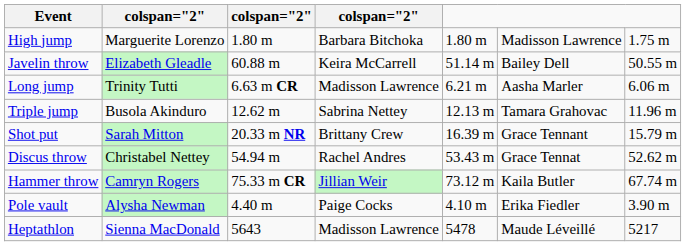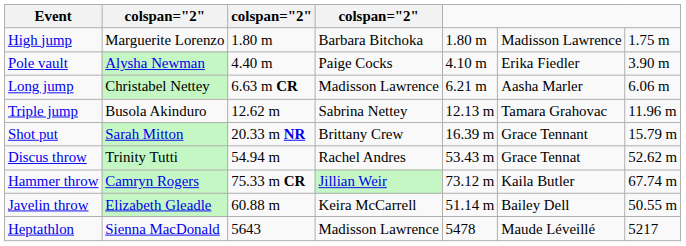rows swapped: (38, 205) <-> (48, 63)
(142, 87) Trinity Tutti -> (158, 87) Christabel Nettey
(158, 157) Christabel Nettey -> (142, 157) Trinity Tutti
